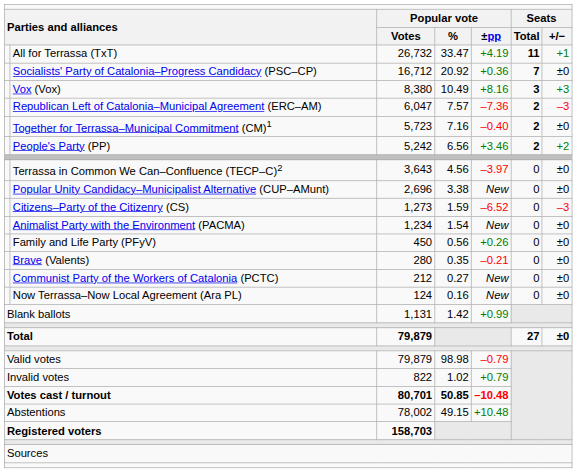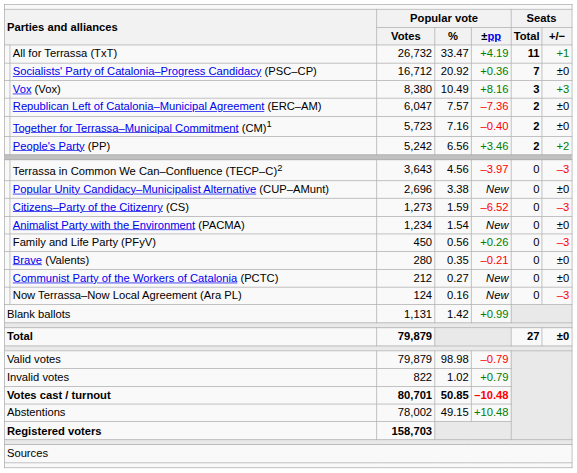(563, 107) –3 -> (563, 107) ±0
(563, 170) ±0 -> (563, 170) –3
(563, 242) ±0 -> (563, 242) –3
(563, 296) ±0 -> (563, 296) –3
